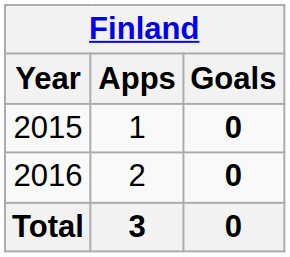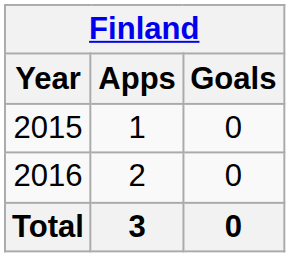(233, 127) bold -> (233, 127) normal
(233, 176) bold -> (233, 176) normal
